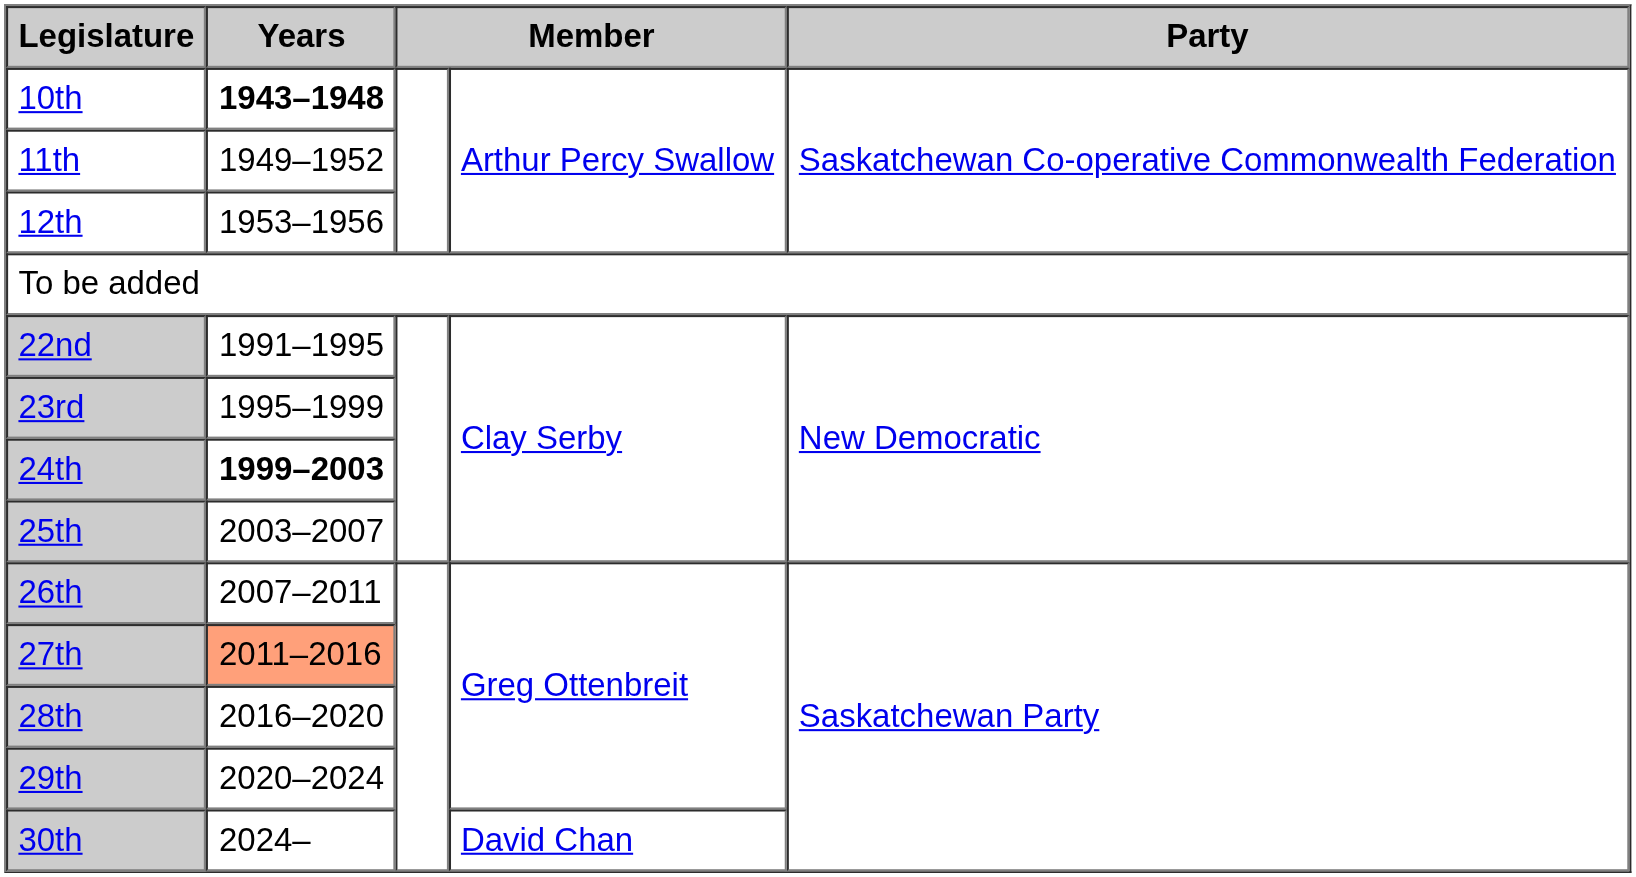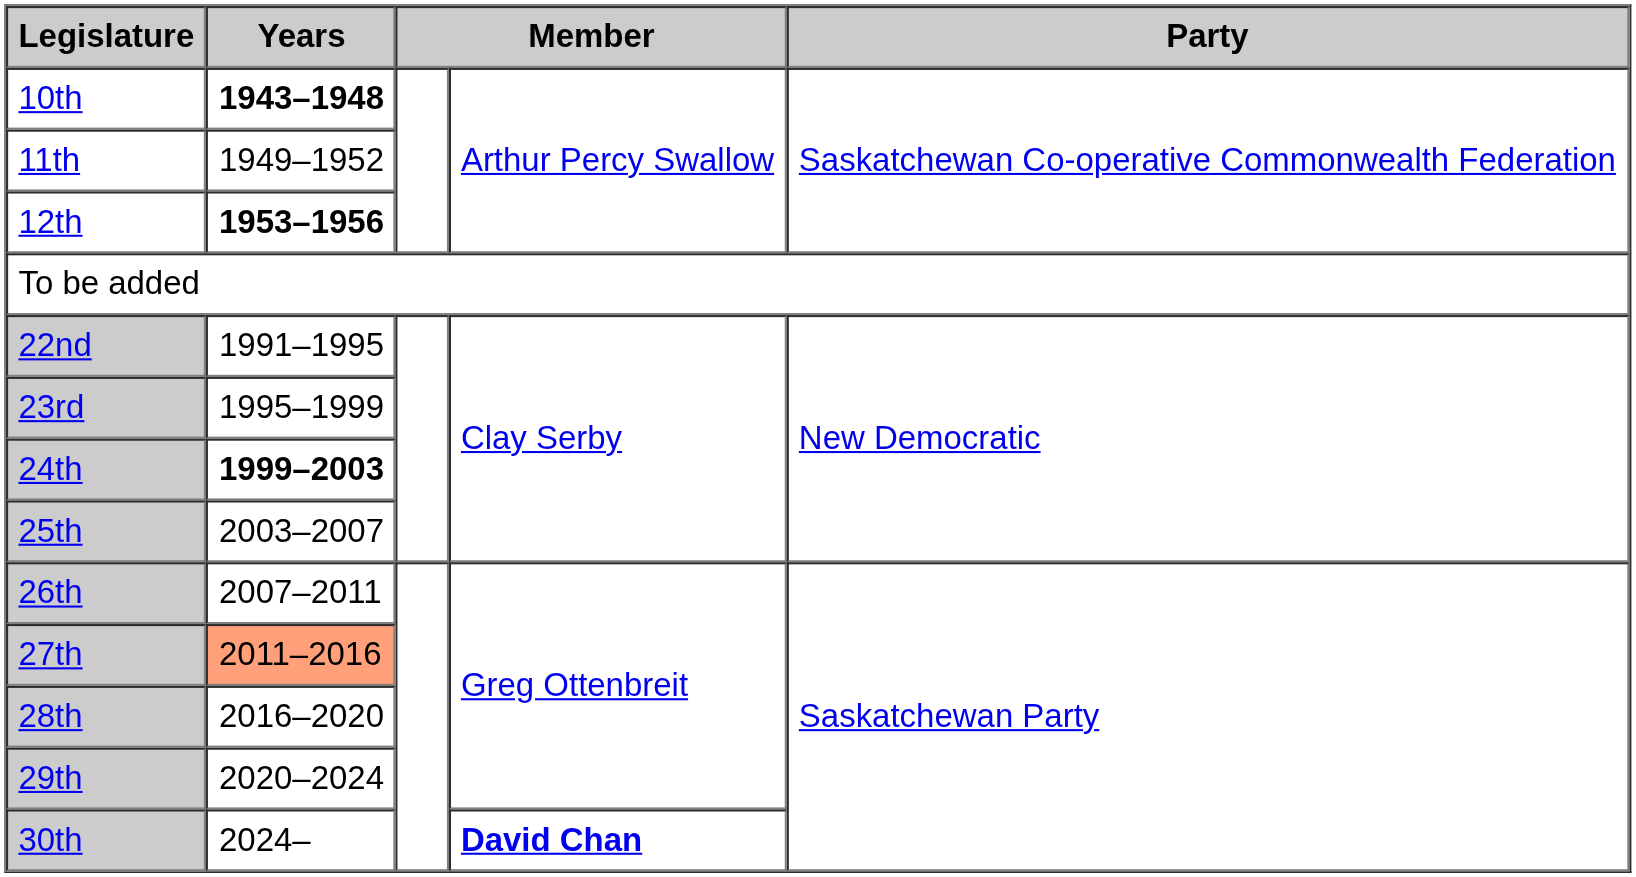(301, 221) normal -> (301, 221) bold
(547, 839) normal -> (552, 839) bold
